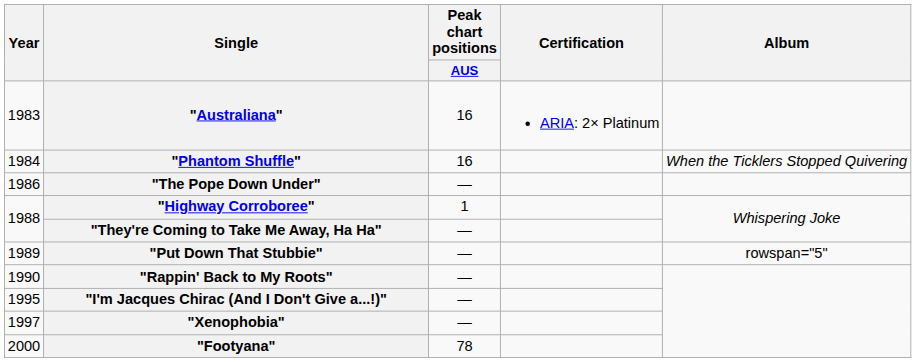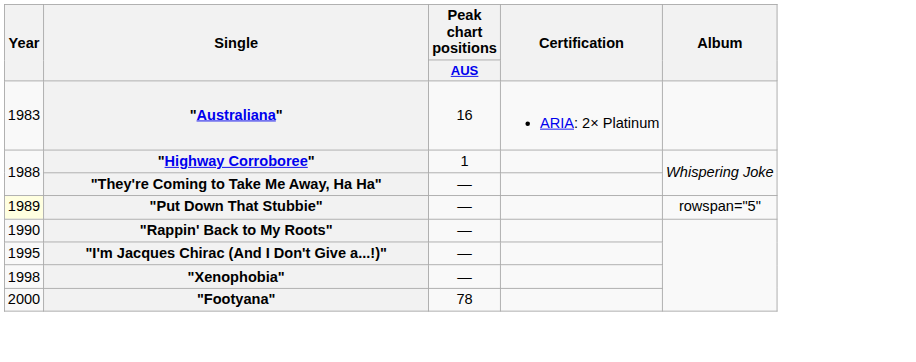- row: (236, 161)
- row: (236, 184)
(24, 253) no background -> (24, 207) lightyellow background
(24, 322) 1997 -> (24, 276) 1998
